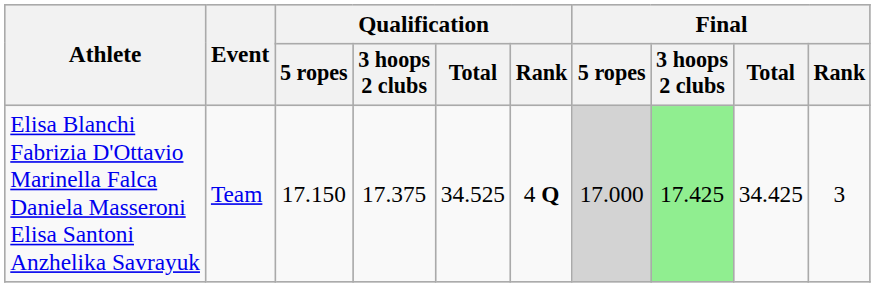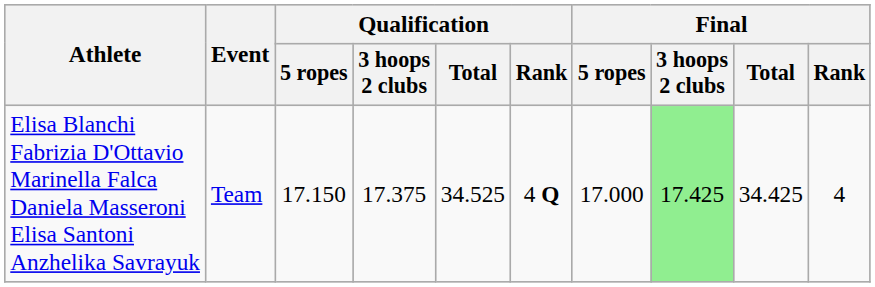(612, 193) lightgrey background -> (612, 193) no background
(839, 193) 3 -> (839, 193) 4
